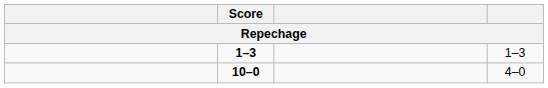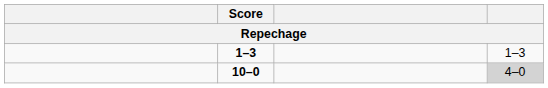(515, 72) no background -> (515, 72) lightgrey background
